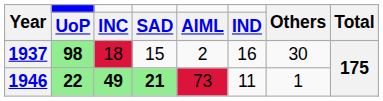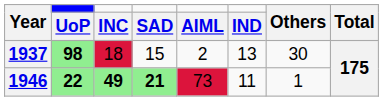(247, 54) 16 -> (247, 54) 13
